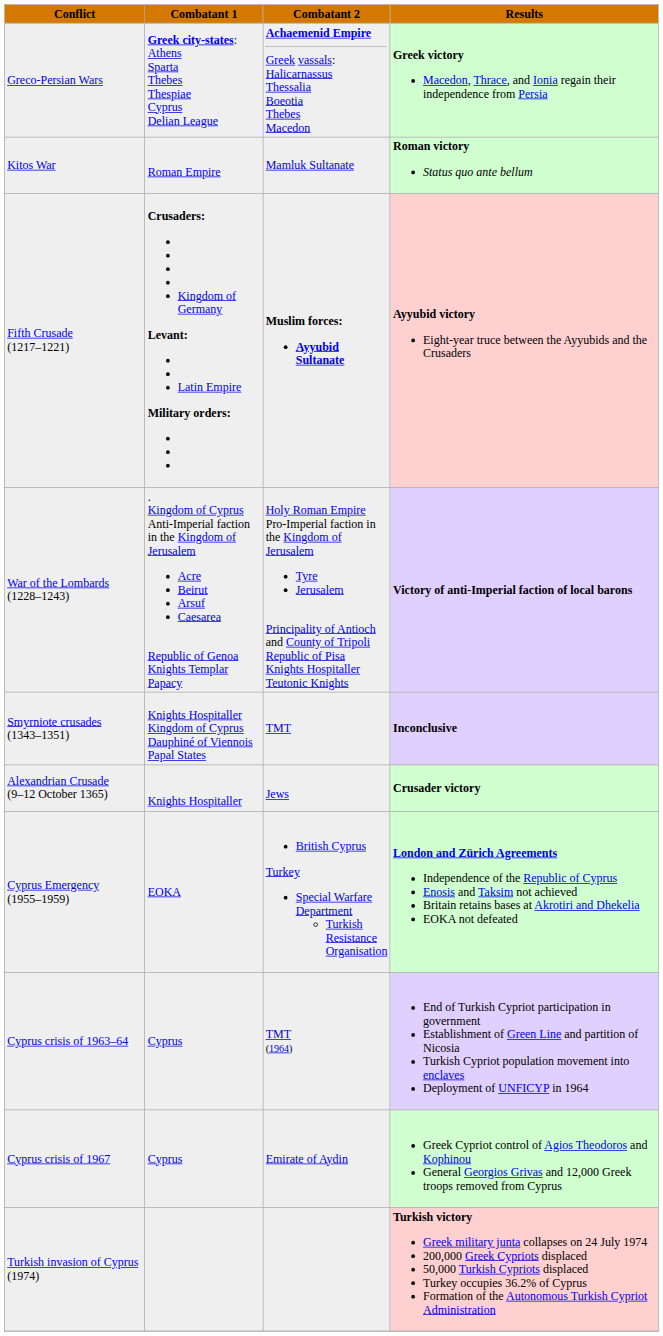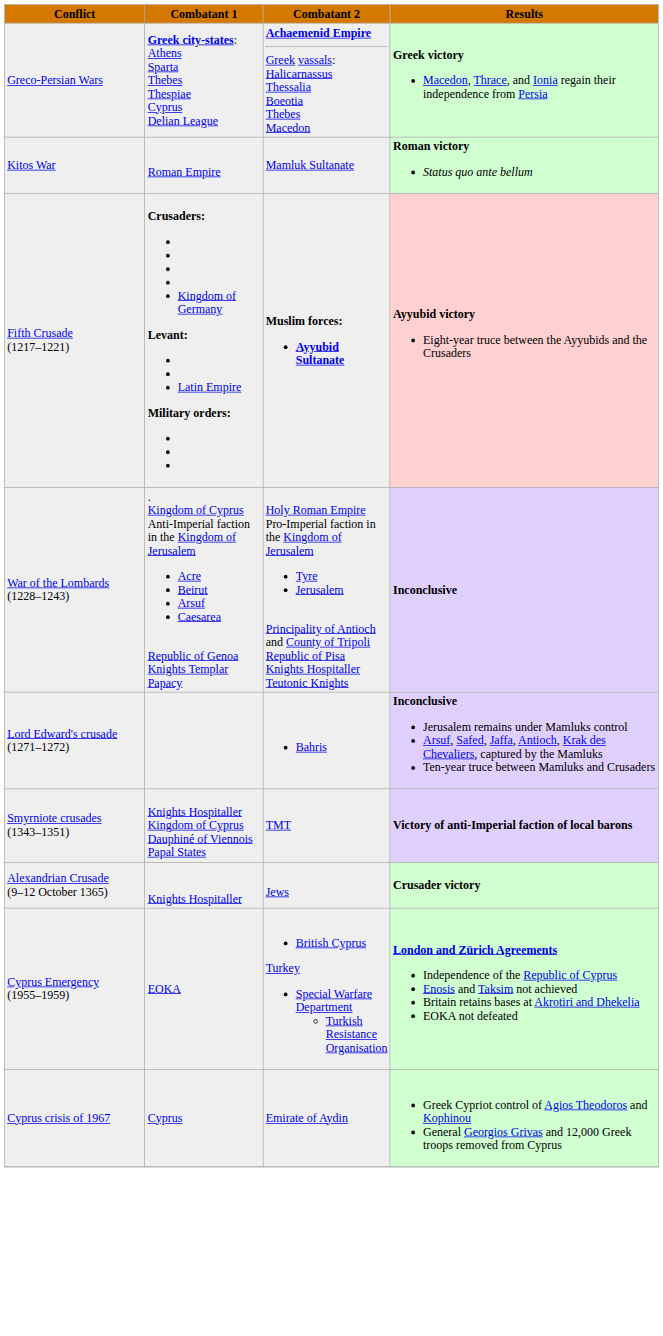(513, 589) Victory of anti-Imperial faction of local barons -> (425, 589) Inconclusive
+ row: (62, 740)
(425, 728) Inconclusive -> (513, 825) Victory of anti-Imperial faction of local barons
- row: (68, 1041)
- row: (73, 1269)
